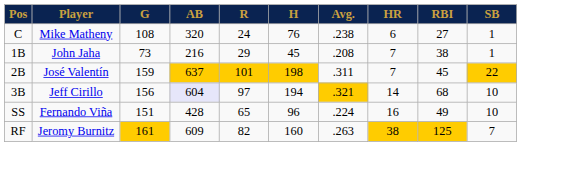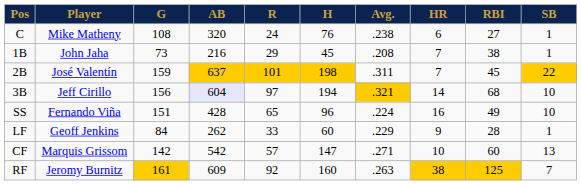+ row: (20, 131)
+ row: (20, 151)
(244, 131) 82 -> (272, 170) 92
